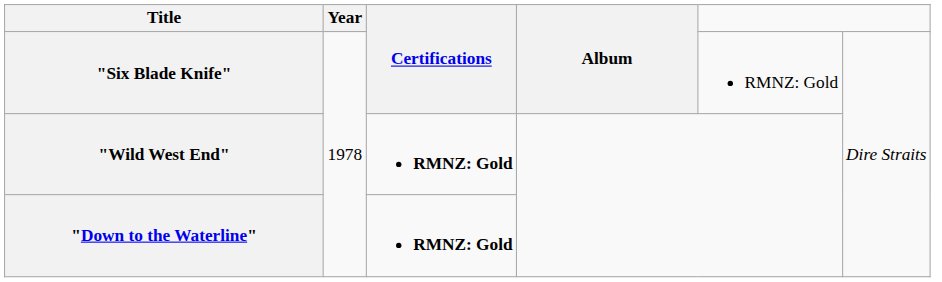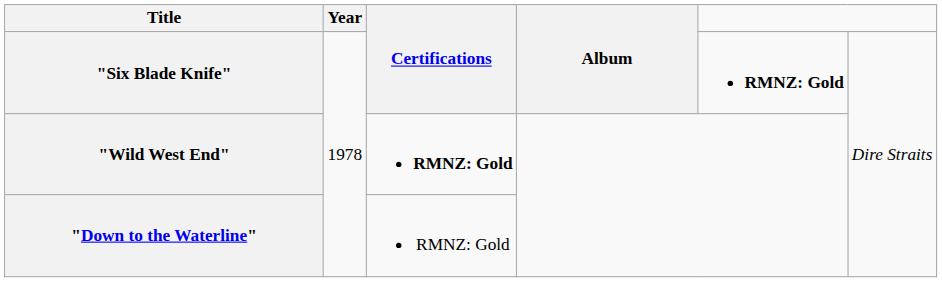(770, 82) normal -> (773, 82) bold
(441, 245) bold -> (441, 245) normal
